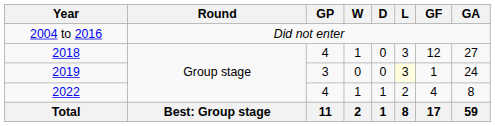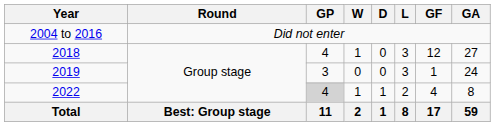(405, 72) lightyellow background -> (405, 72) no background
(325, 92) no background -> (325, 92) lightgrey background
